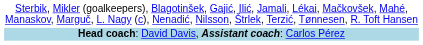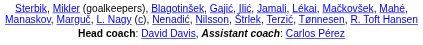(211, 34) lightblue background -> (211, 34) no background
